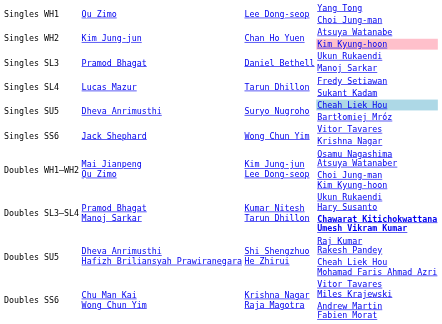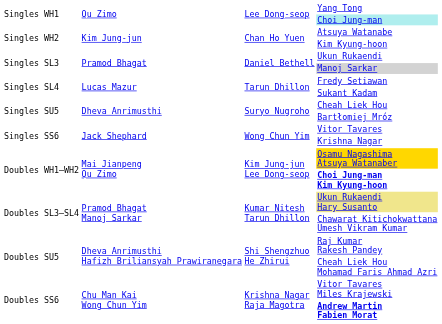(350, 20) no background -> (350, 20) paleturquoise background
(352, 44) pink background -> (352, 44) no background
(347, 69) no background -> (347, 69) lightgrey background
(352, 105) lightblue background -> (352, 105) no background
(357, 158) no background -> (357, 158) gold background
(352, 180) normal -> (352, 180) bold
(350, 202) no background -> (350, 202) khaki background
(377, 224) bold -> (377, 224) normal
(350, 311) normal -> (350, 311) bold
